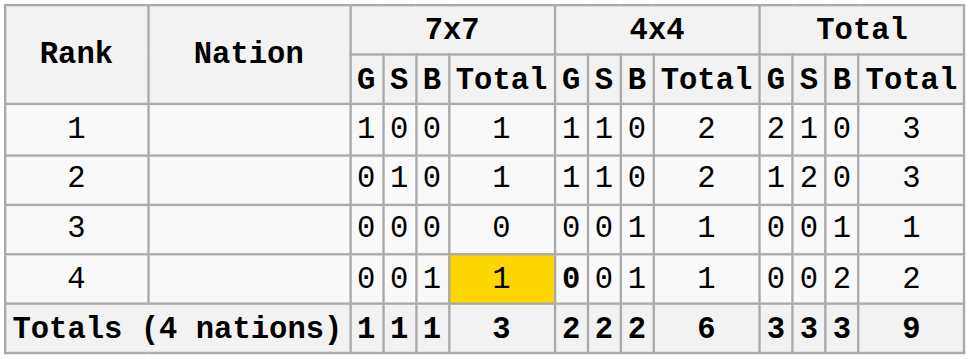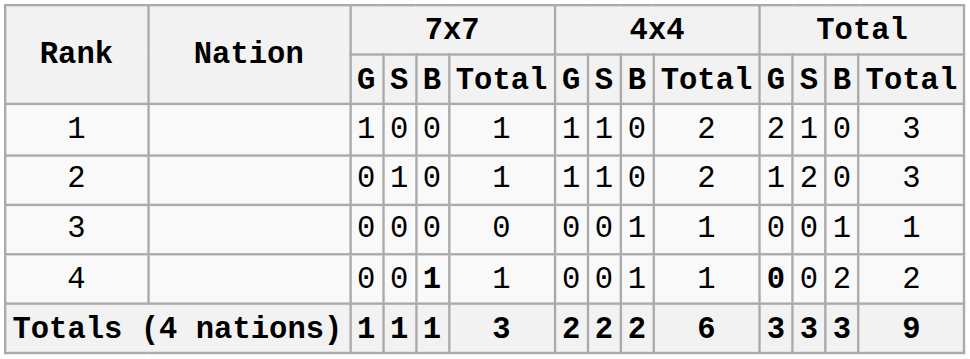(432, 279) normal -> (432, 279) bold
(502, 279) gold background -> (502, 279) no background
(571, 279) bold -> (571, 279) normal
(776, 279) normal -> (776, 279) bold
